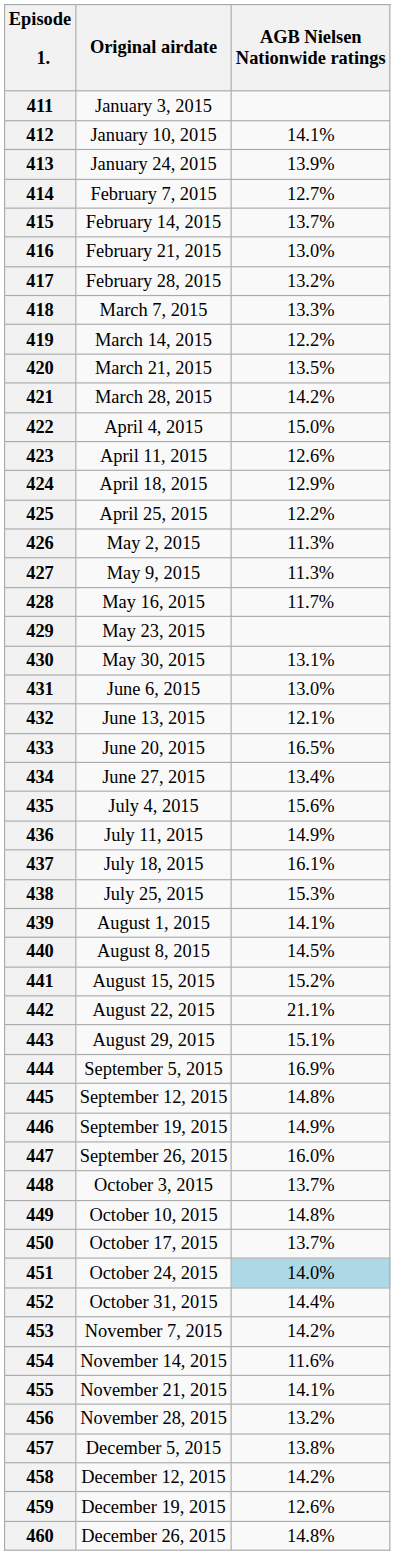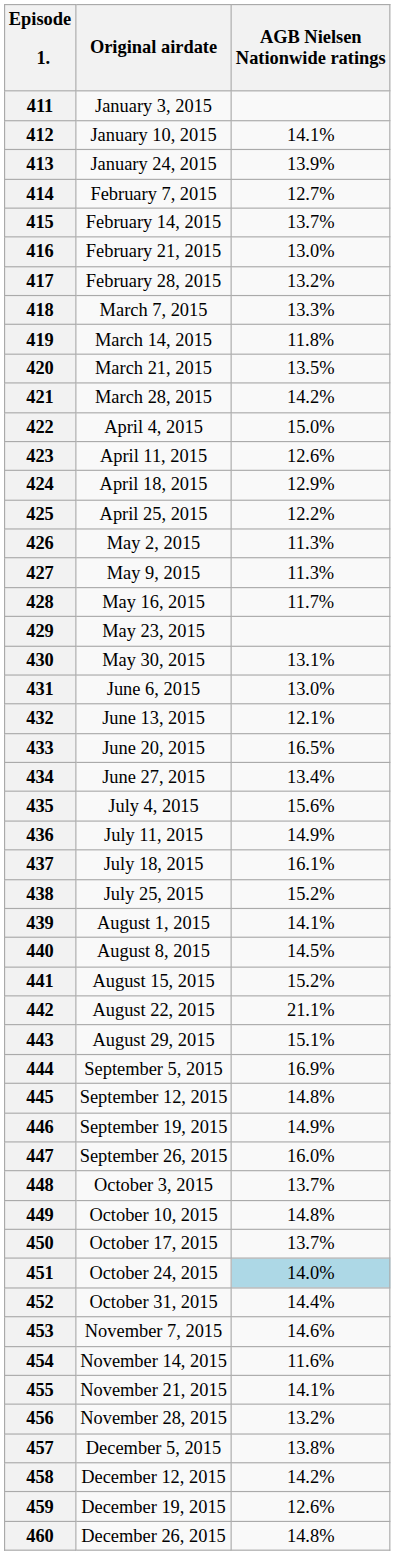(311, 339) 12.2% -> (311, 339) 11.8%
(311, 893) 15.3% -> (311, 893) 15.2%
(311, 1331) 14.2% -> (311, 1331) 14.6%
